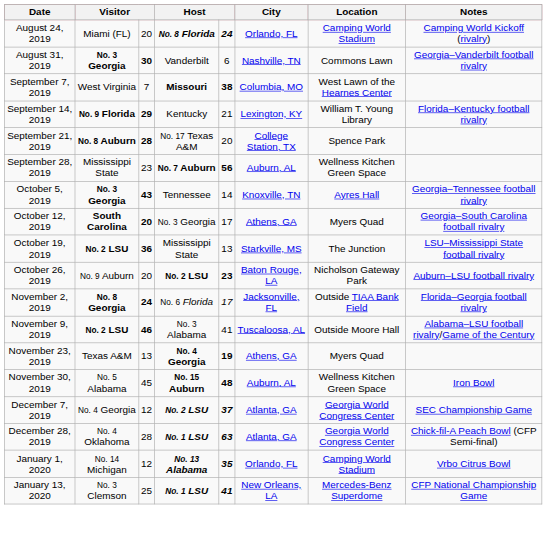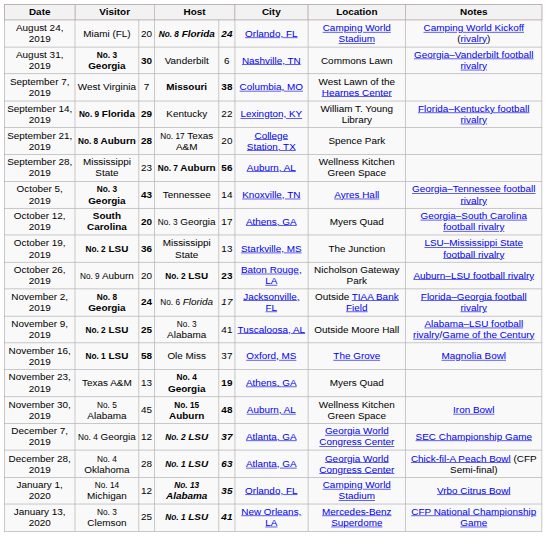(227, 114) 21 -> (227, 114) 22
(147, 329) 46 -> (147, 329) 25
+ row: (40, 356)
